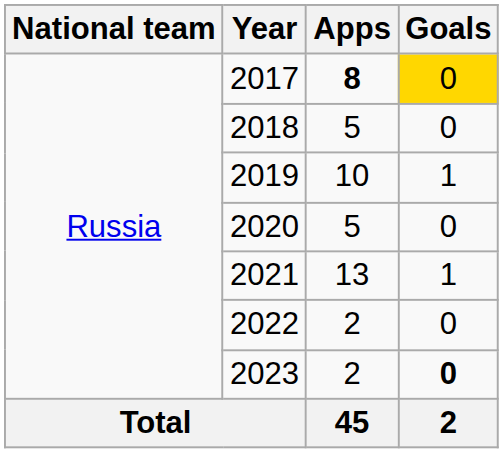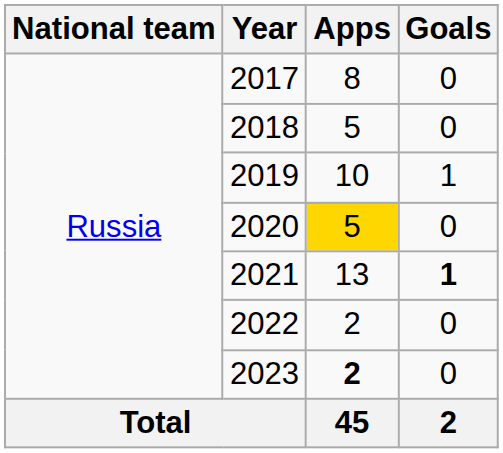(352, 78) bold -> (352, 78) normal
(448, 78) gold background -> (448, 78) no background
(352, 226) no background -> (352, 226) gold background
(448, 275) normal -> (448, 275) bold
(352, 373) normal -> (352, 373) bold
(448, 373) bold -> (448, 373) normal
